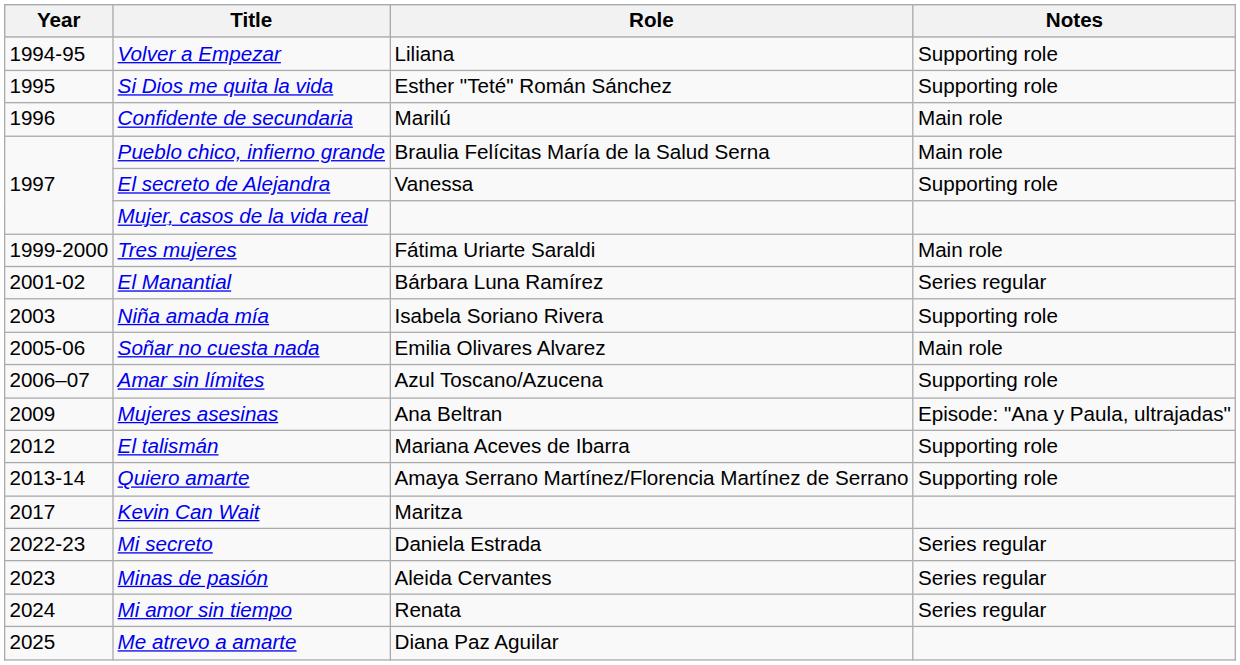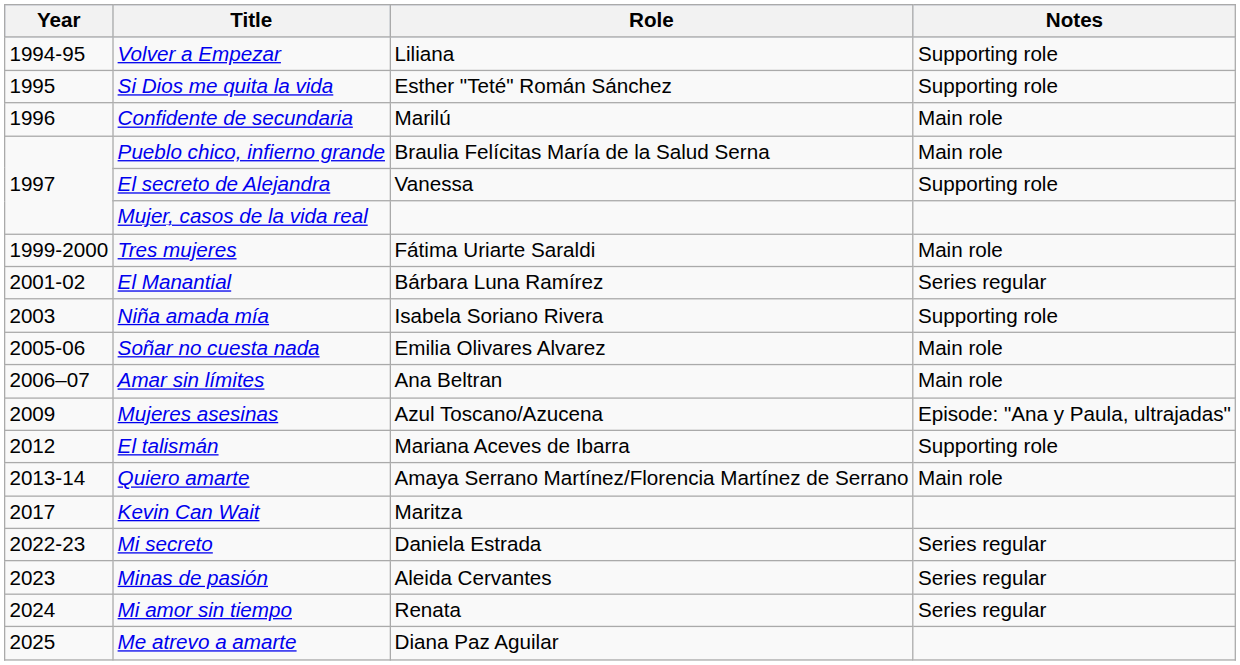(499, 380) Azul Toscano/Azucena -> (448, 380) Ana Beltran
(988, 380) Supporting role -> (960, 380) Main role
(448, 413) Ana Beltran -> (499, 413) Azul Toscano/Azucena
(988, 479) Supporting role -> (960, 479) Main role
